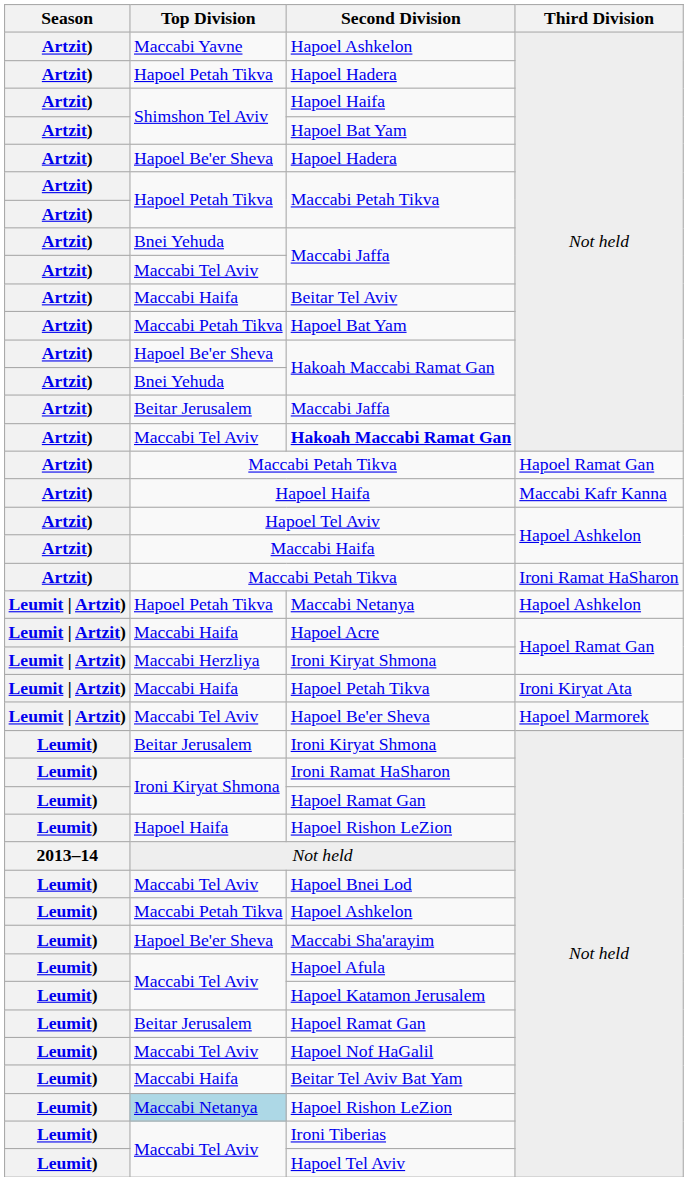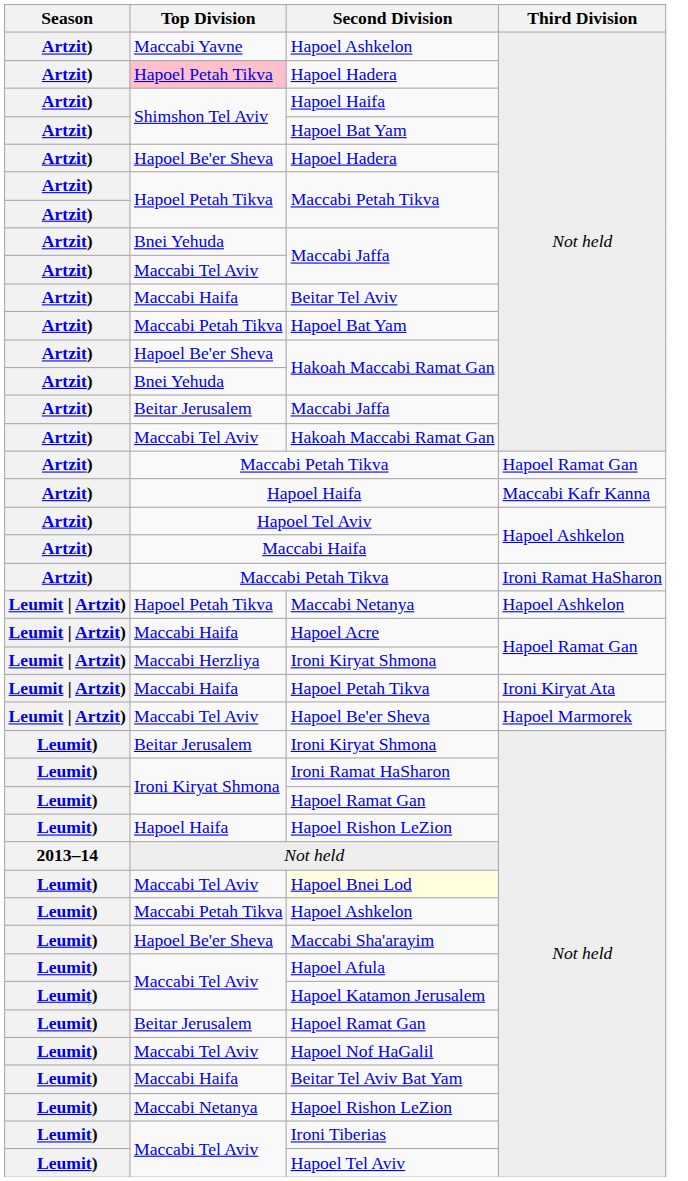(203, 74) no background -> (203, 74) pink background
(401, 437) bold -> (393, 437) normal
(351, 883) no background -> (351, 883) lightyellow background
(196, 1107) lightblue background -> (196, 1107) no background
